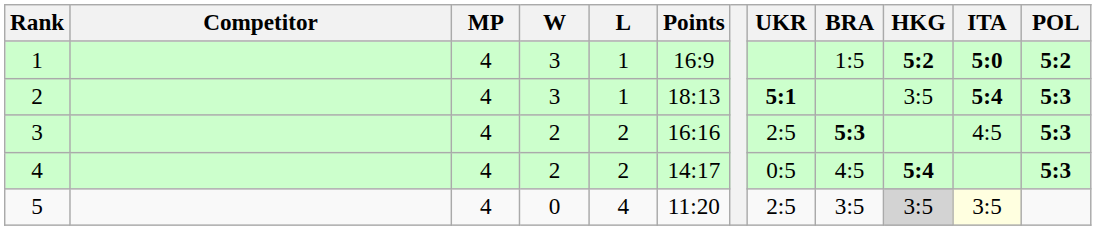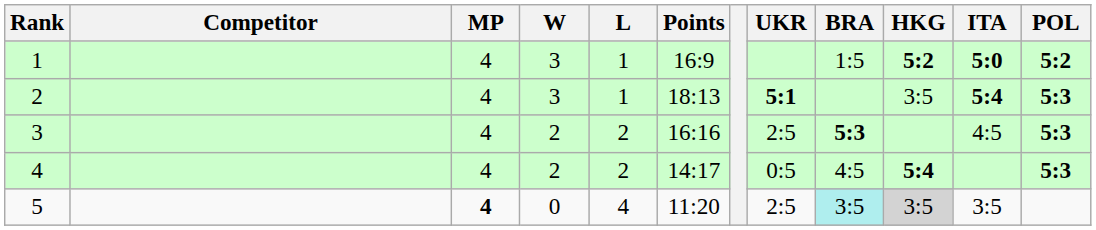(486, 206) normal -> (486, 206) bold
(850, 206) no background -> (850, 206) paleturquoise background
(987, 206) lightyellow background -> (987, 206) no background
